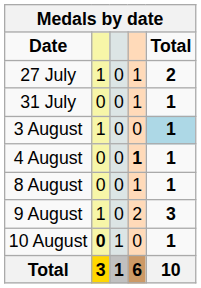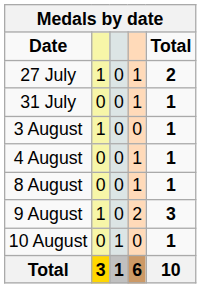(171, 130) lightblue background -> (171, 130) no background
(137, 158) bold -> (137, 158) normal
(101, 241) bold -> (101, 241) normal
